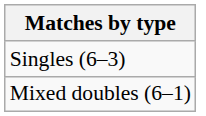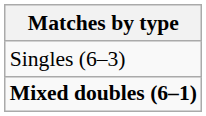(100, 93) normal -> (103, 93) bold
